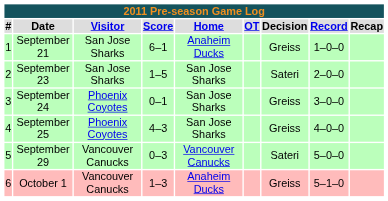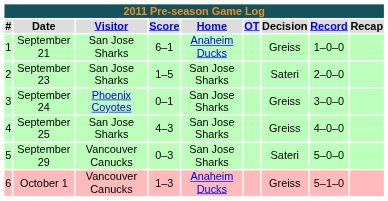(108, 128) Phoenix Coyotes -> (111, 128) San Jose Sharks
(209, 156) Vancouver Canucks -> (212, 156) San Jose Sharks
